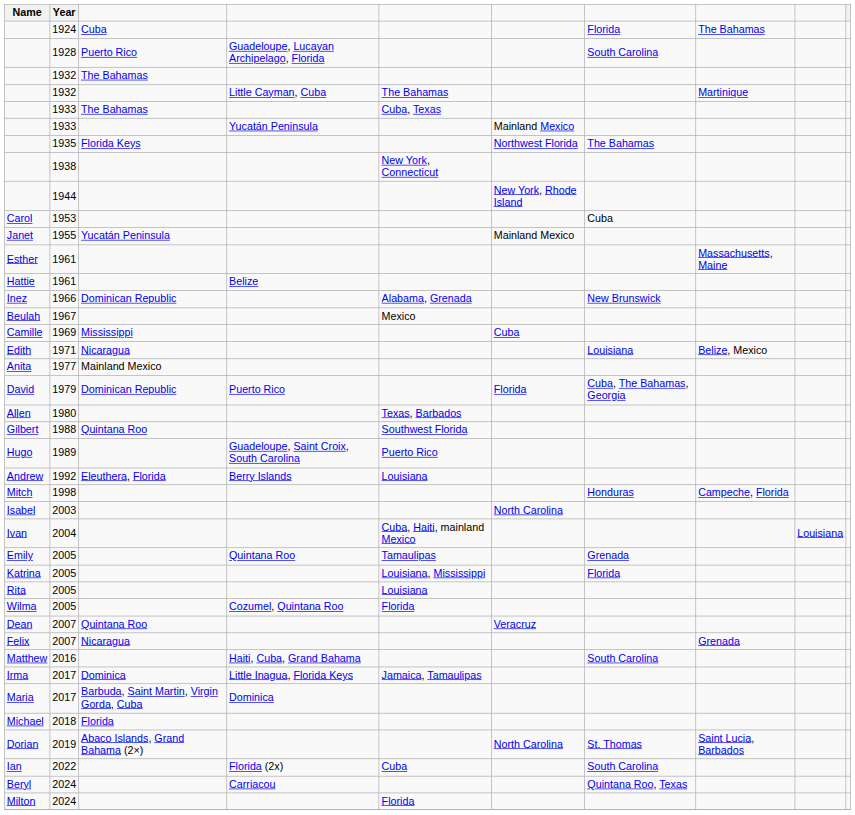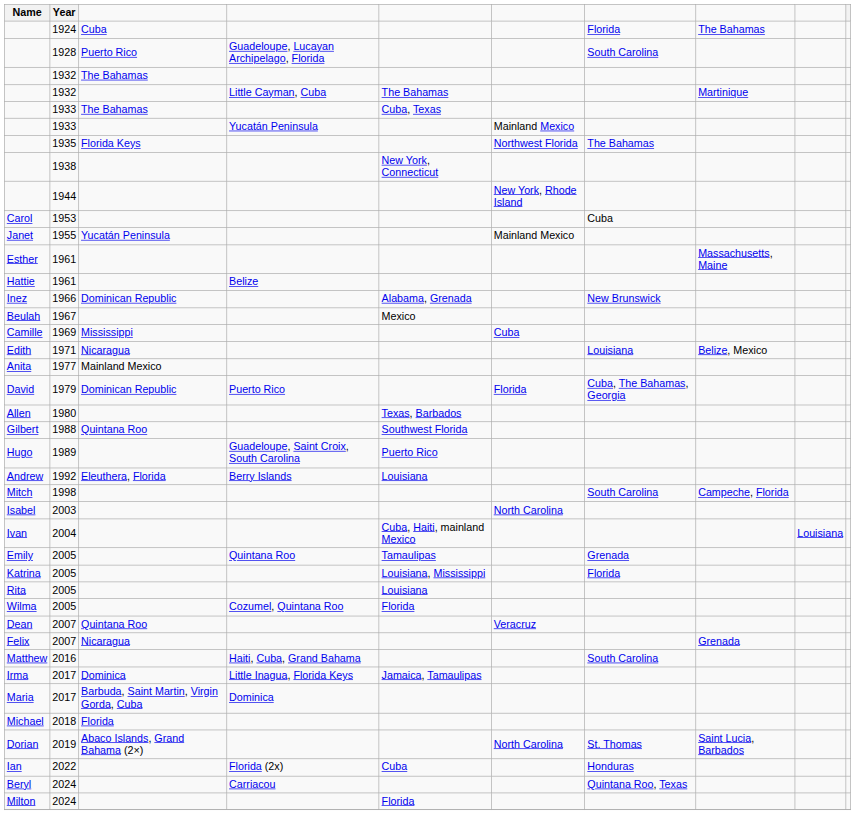(611, 493) Honduras -> (623, 493) South Carolina
(623, 767) South Carolina -> (611, 767) Honduras
